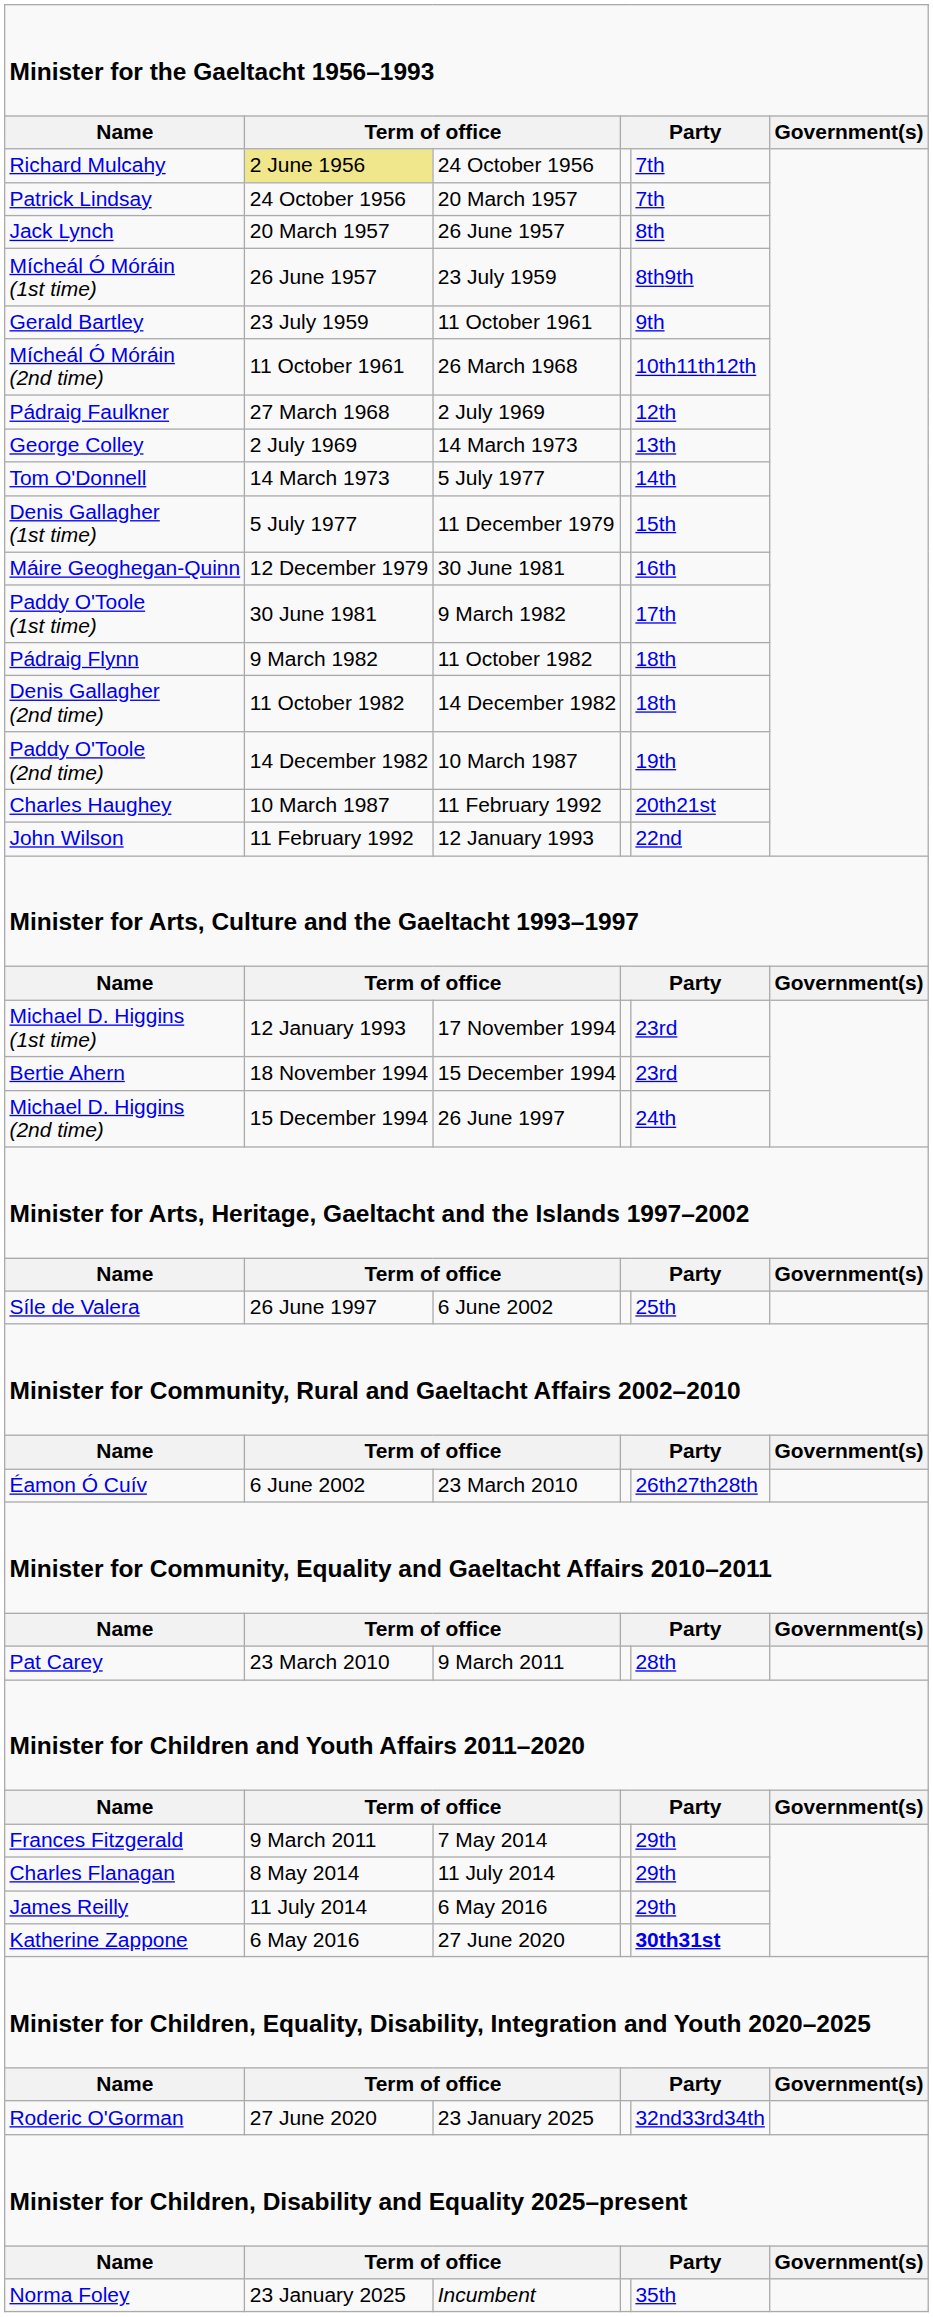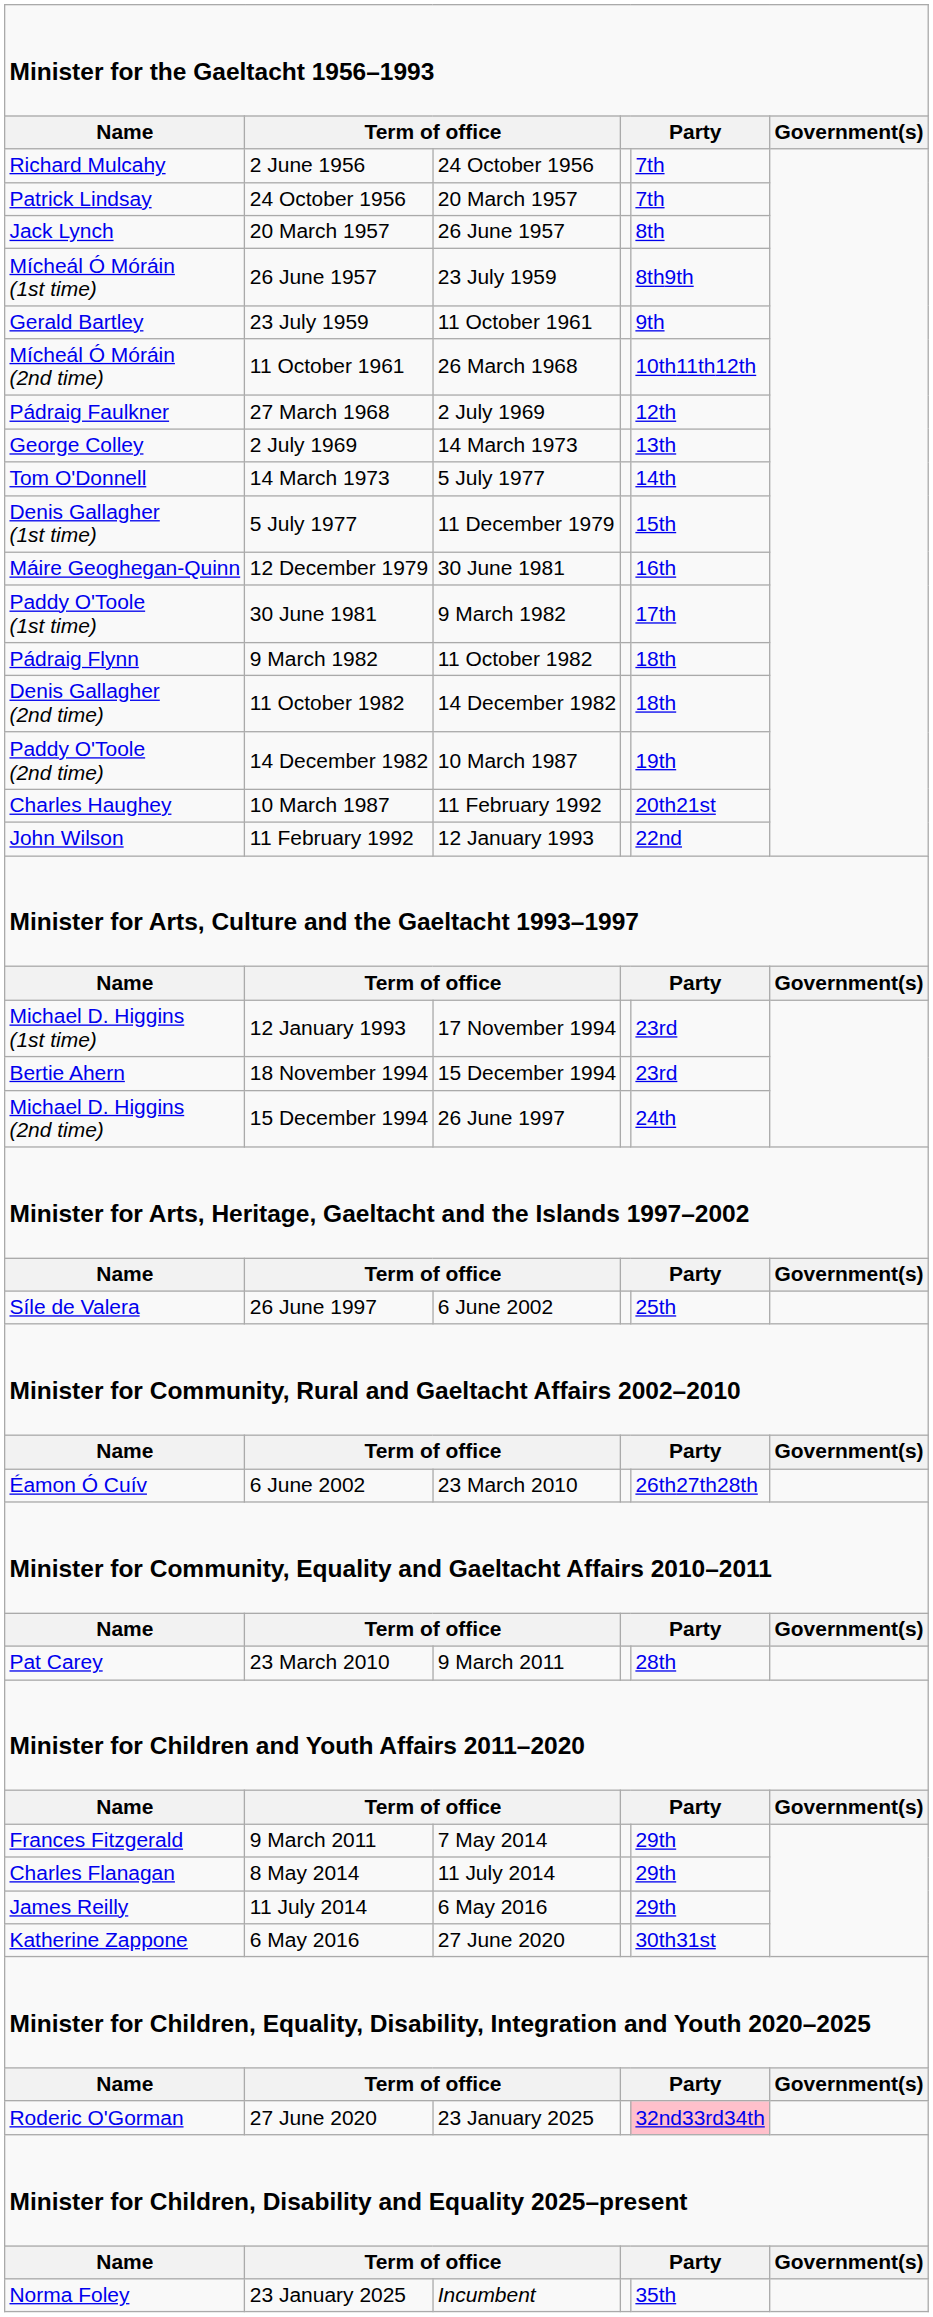(308, 165) khaki background -> (308, 165) no background
(678, 1940) bold -> (676, 1940) normal
(700, 2117) no background -> (700, 2117) pink background
